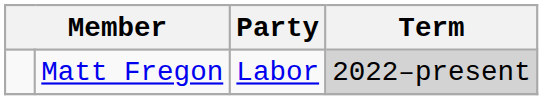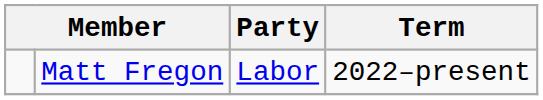(431, 72) lightgrey background -> (431, 72) no background
